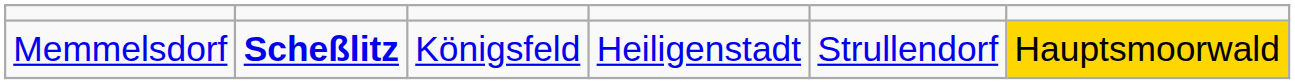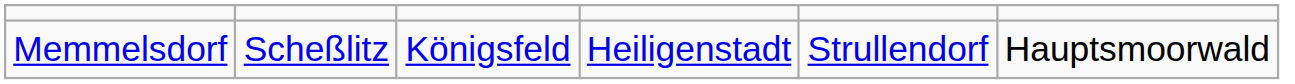(321, 48) bold -> (316, 48) normal
(1147, 48) gold background -> (1137, 48) no background
